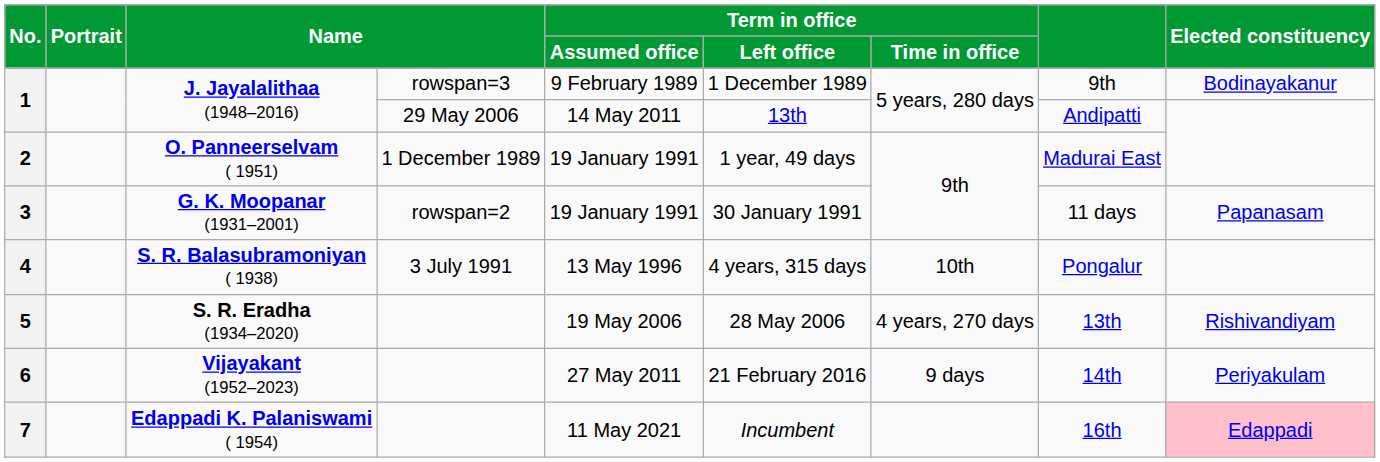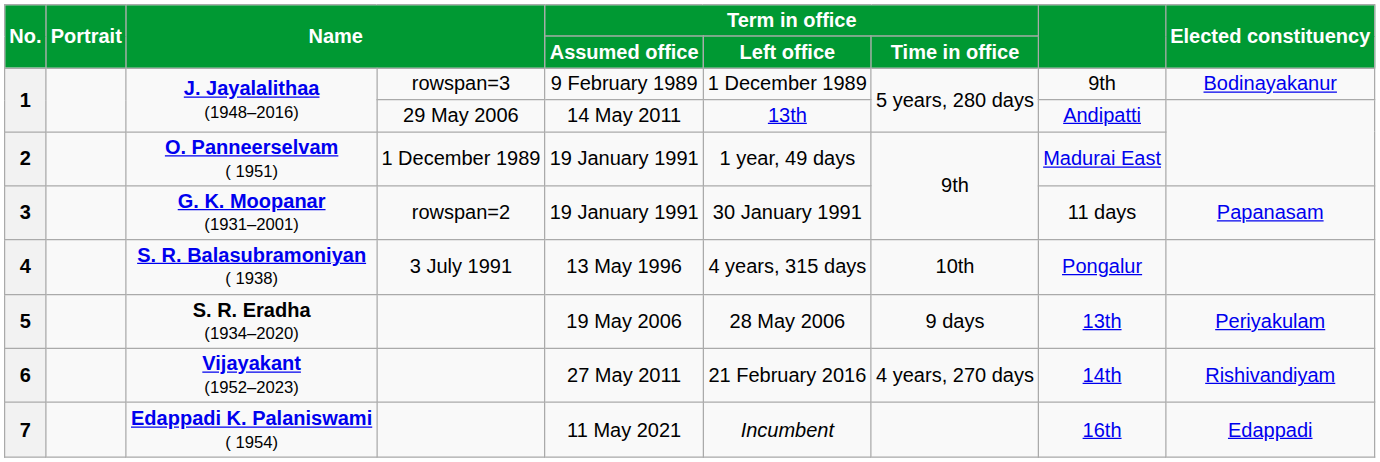(955, 321) 4 years, 270 days -> (955, 321) 9 days
(1270, 321) Rishivandiyam -> (1270, 321) Periyakulam
(955, 375) 9 days -> (955, 375) 4 years, 270 days
(1270, 375) Periyakulam -> (1270, 375) Rishivandiyam
(1270, 429) pink background -> (1270, 429) no background
